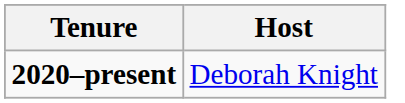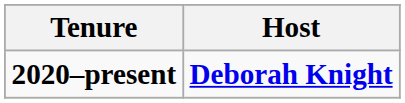(284, 73) normal -> (291, 73) bold
